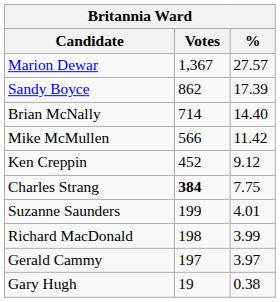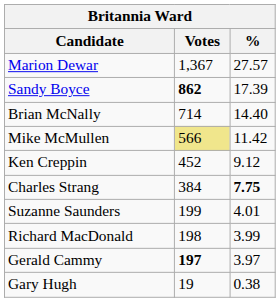(190, 89) normal -> (190, 89) bold
(190, 138) no background -> (190, 138) khaki background
(190, 187) bold -> (190, 187) normal
(247, 187) normal -> (247, 187) bold
(190, 260) normal -> (190, 260) bold
